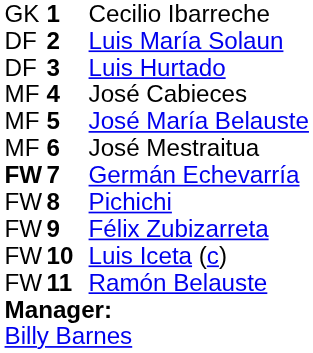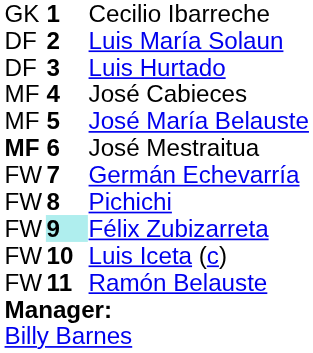(22, 148) normal -> (22, 148) bold
(23, 175) bold -> (23, 175) normal
(53, 228) no background -> (53, 228) paleturquoise background
